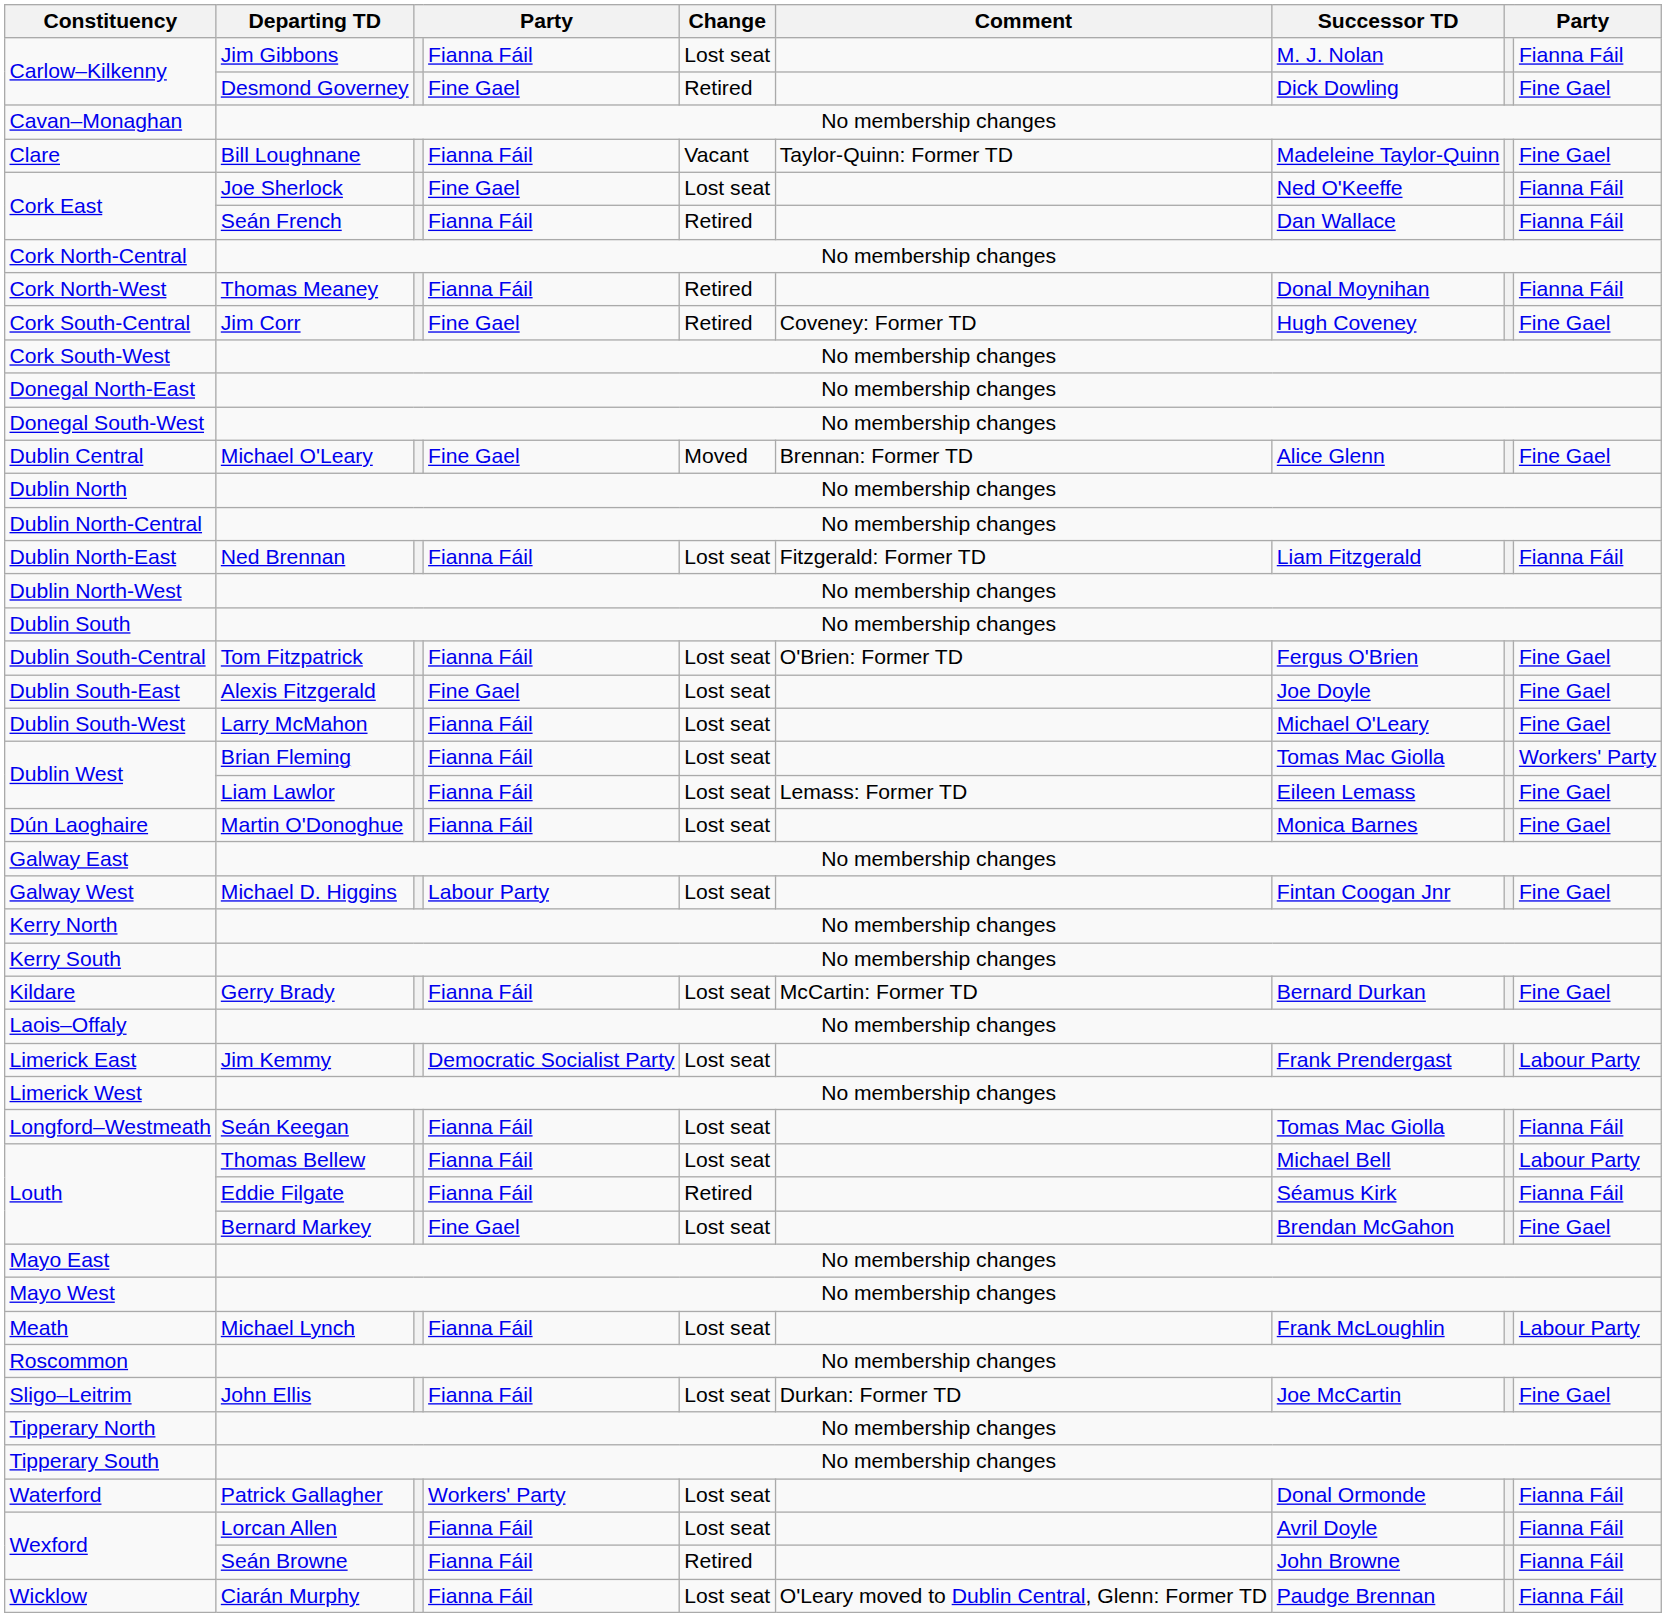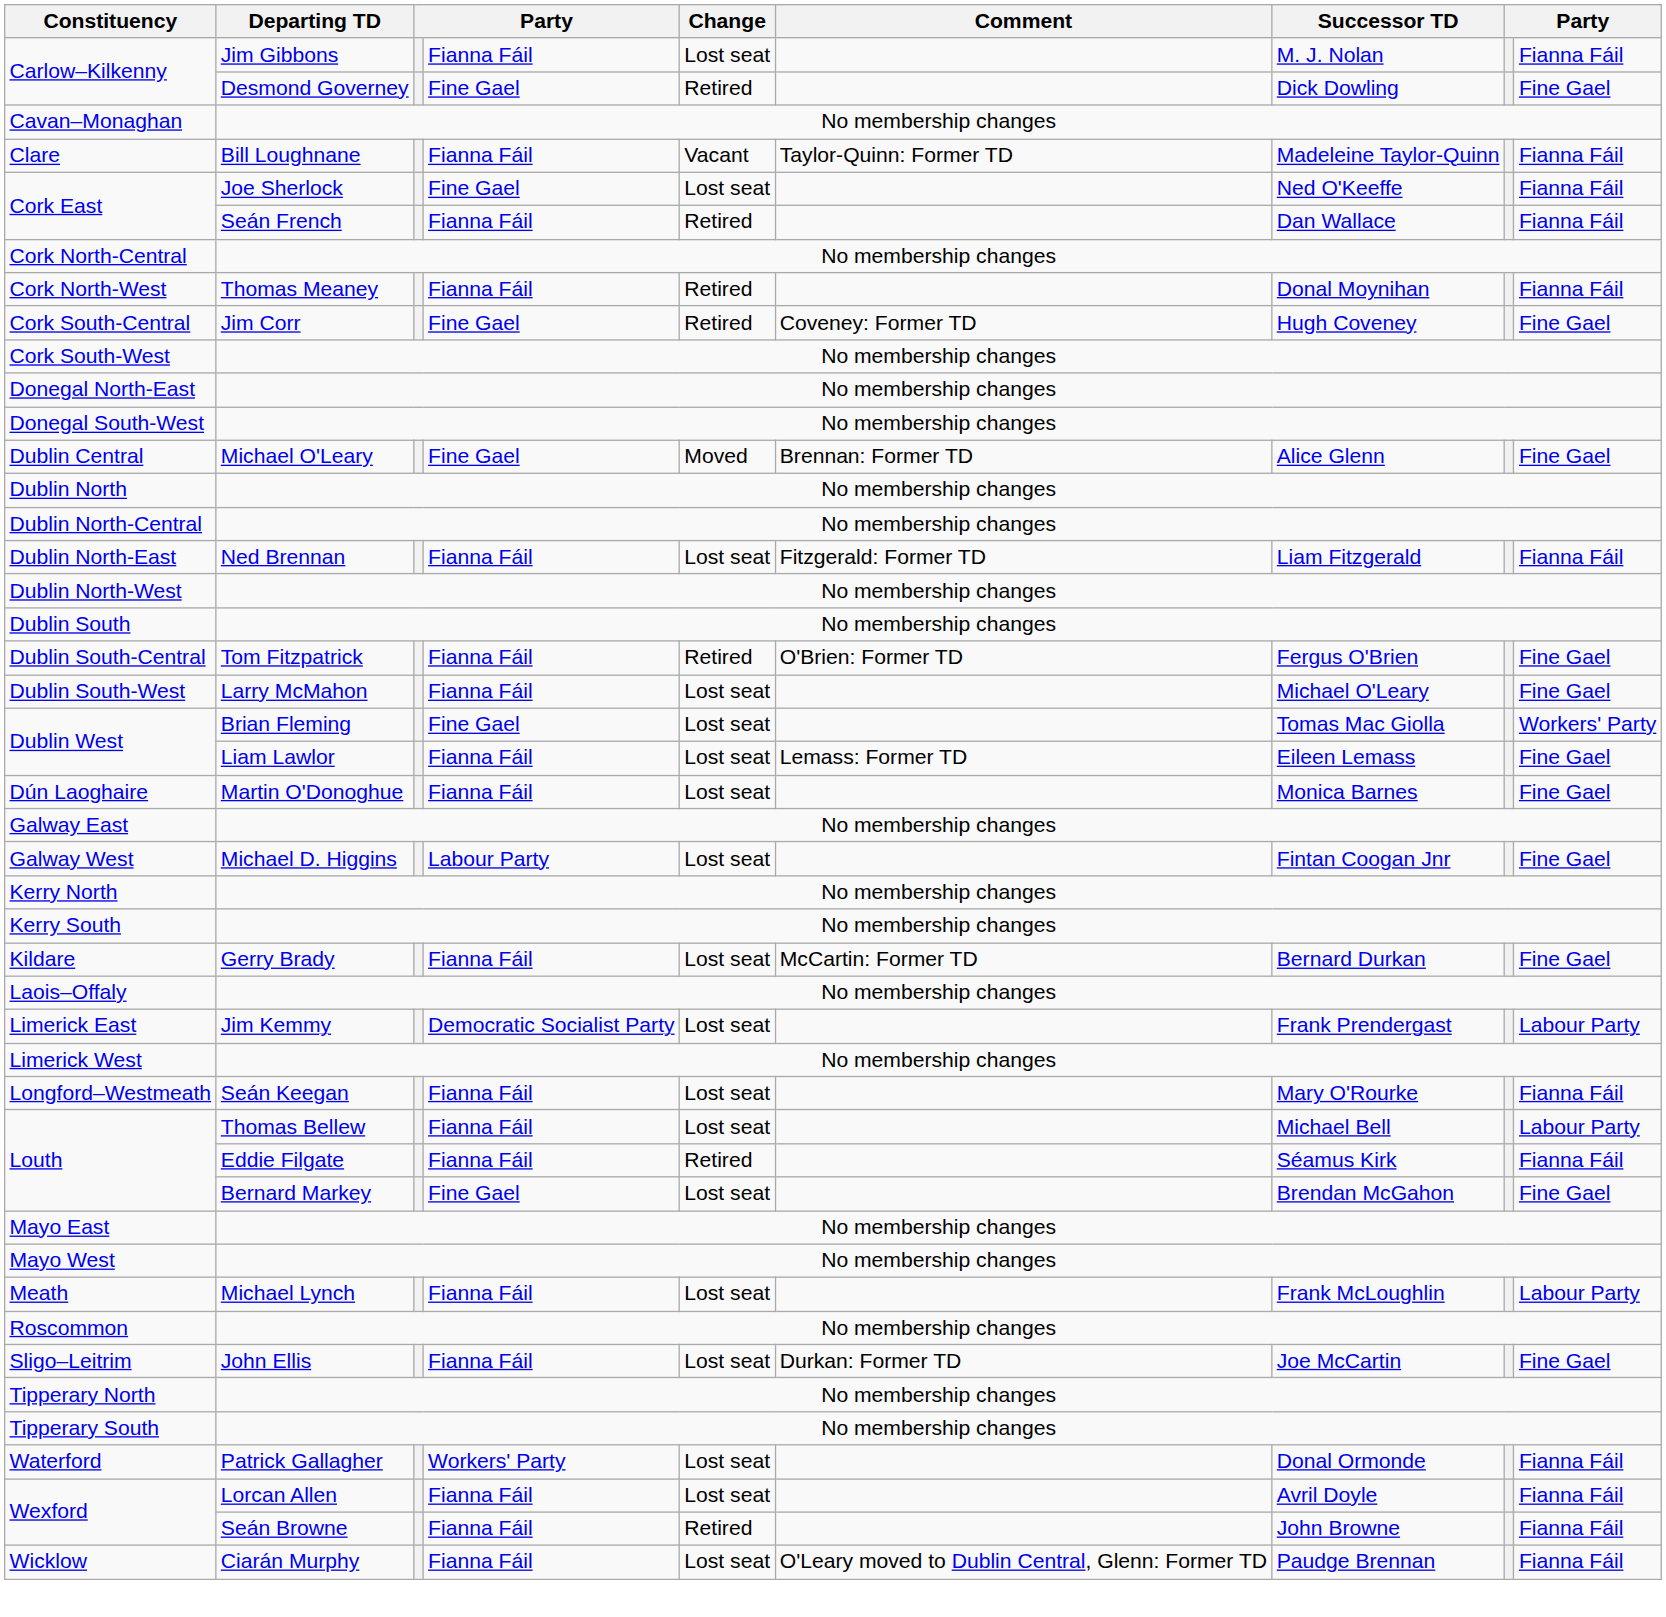(1565, 155) Fine Gael -> (1571, 155) Fianna Fáil
(727, 657) Lost seat -> (718, 657) Retired
- row: (95, 691)
(480, 758) Fianna Fáil -> (474, 724) Fine Gael
(1361, 1126) Tomas Mac Giolla -> (1347, 1093) Mary O'Rourke
